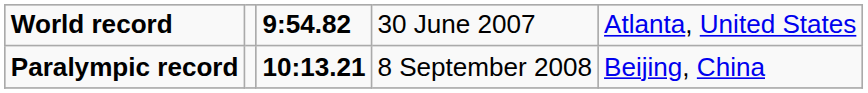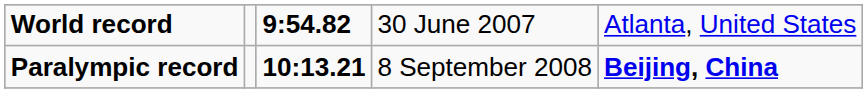(685, 66) normal -> (691, 66) bold
